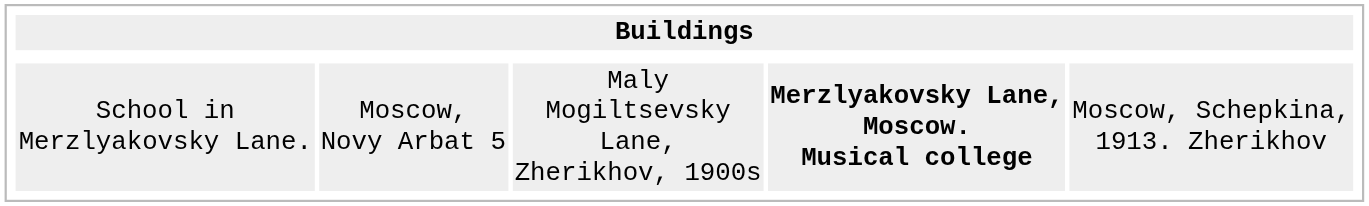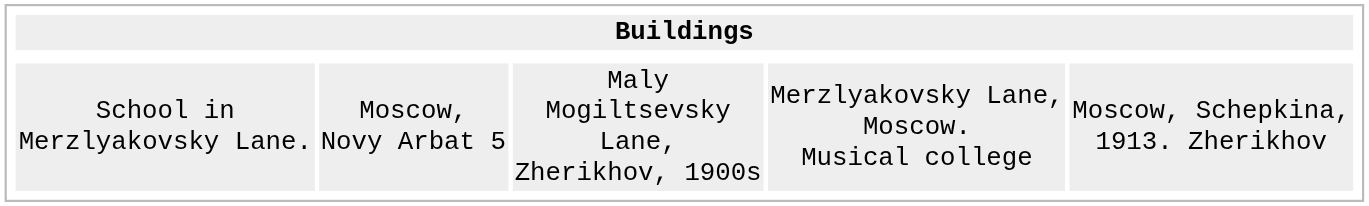(917, 127) bold -> (917, 127) normal
